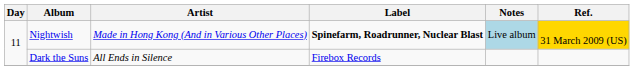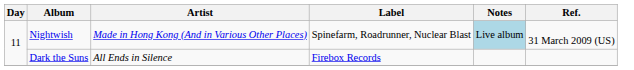(397, 35) bold -> (391, 35) normal
(583, 40) gold background -> (571, 40) no background
